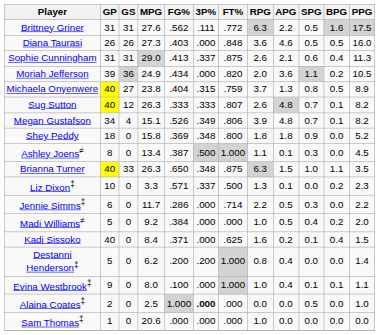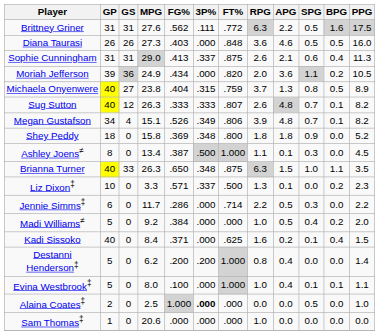(110, 285) 9 -> (110, 285) 5
